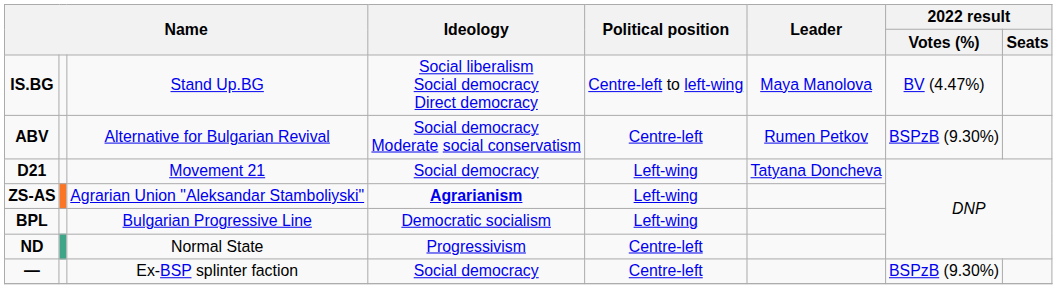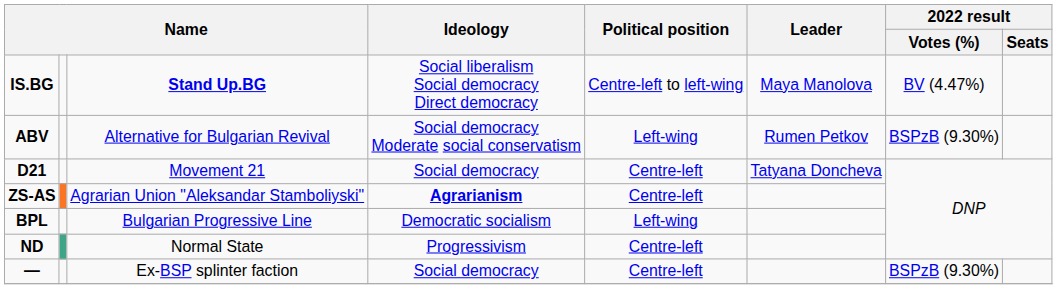(217, 85) normal -> (217, 85) bold
(666, 136) Centre-left -> (666, 136) Left-wing
(666, 171) Left-wing -> (666, 171) Centre-left
(666, 196) Left-wing -> (666, 196) Centre-left
